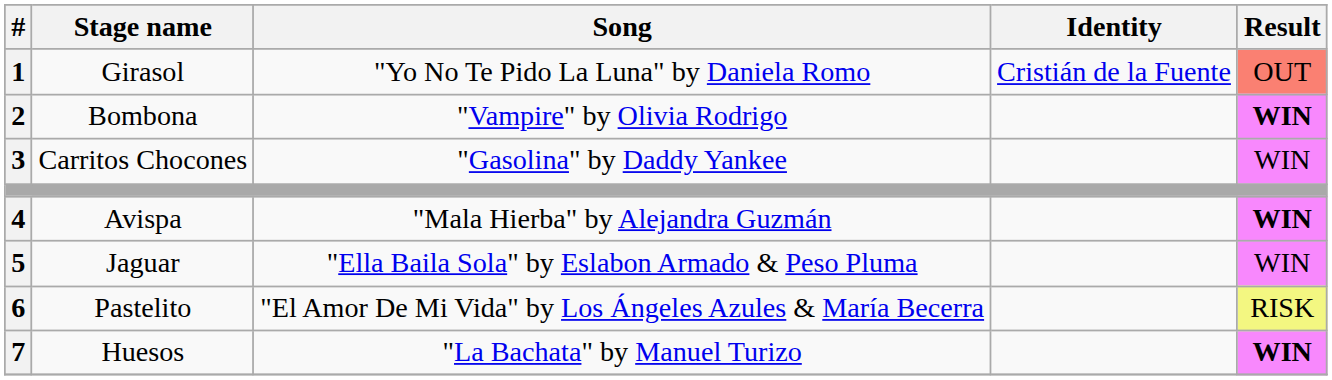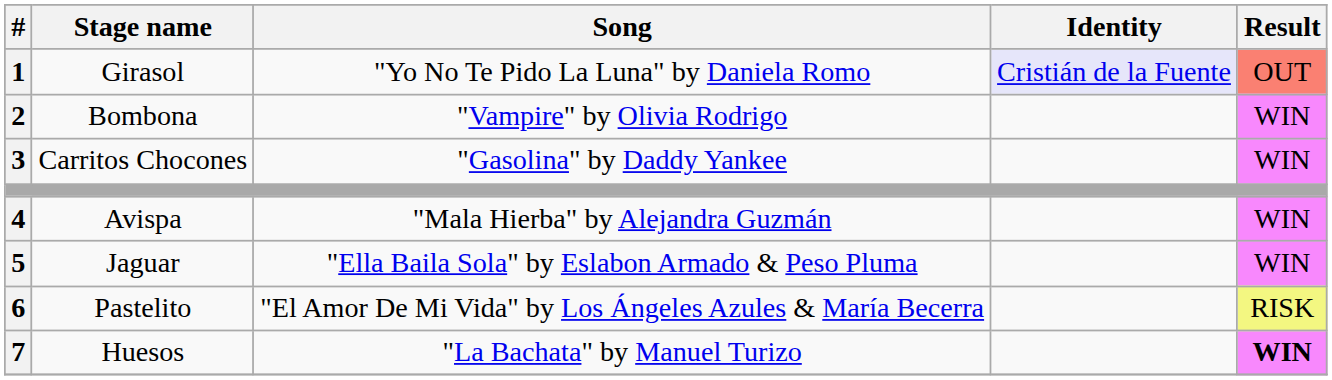(1114, 71) no background -> (1114, 71) lavender background
(1282, 116) bold -> (1282, 116) normal
(1282, 218) bold -> (1282, 218) normal
